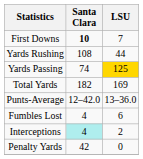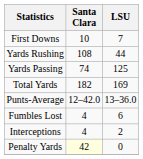(84, 38) bold -> (84, 38) normal
(120, 69) gold background -> (120, 69) no background
(84, 131) paleturquoise background -> (84, 131) no background
(84, 147) no background -> (84, 147) lightyellow background
